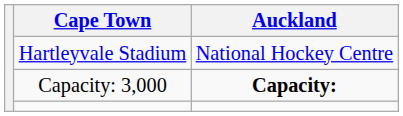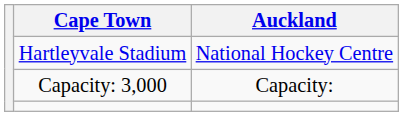(294, 85) bold -> (294, 85) normal
